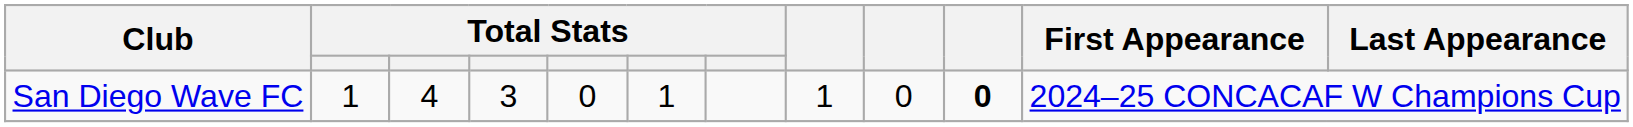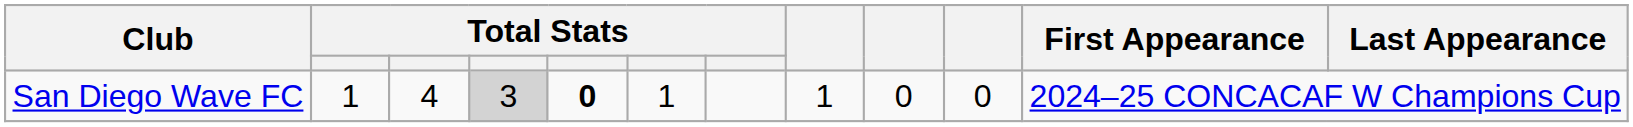(508, 96) no background -> (508, 96) lightgrey background
(587, 96) normal -> (587, 96) bold
(983, 96) bold -> (983, 96) normal
